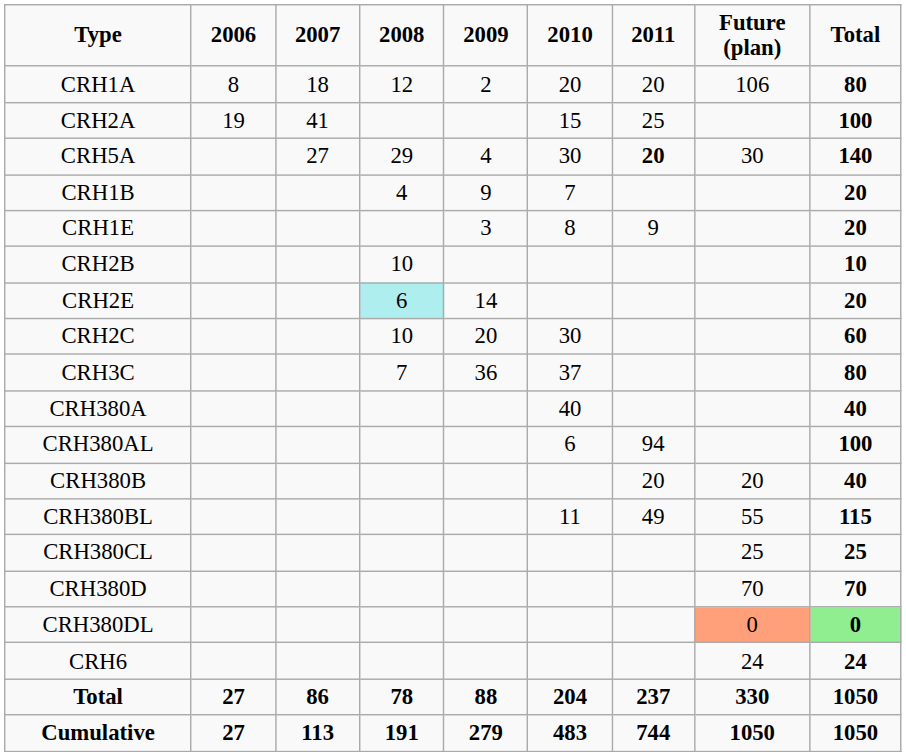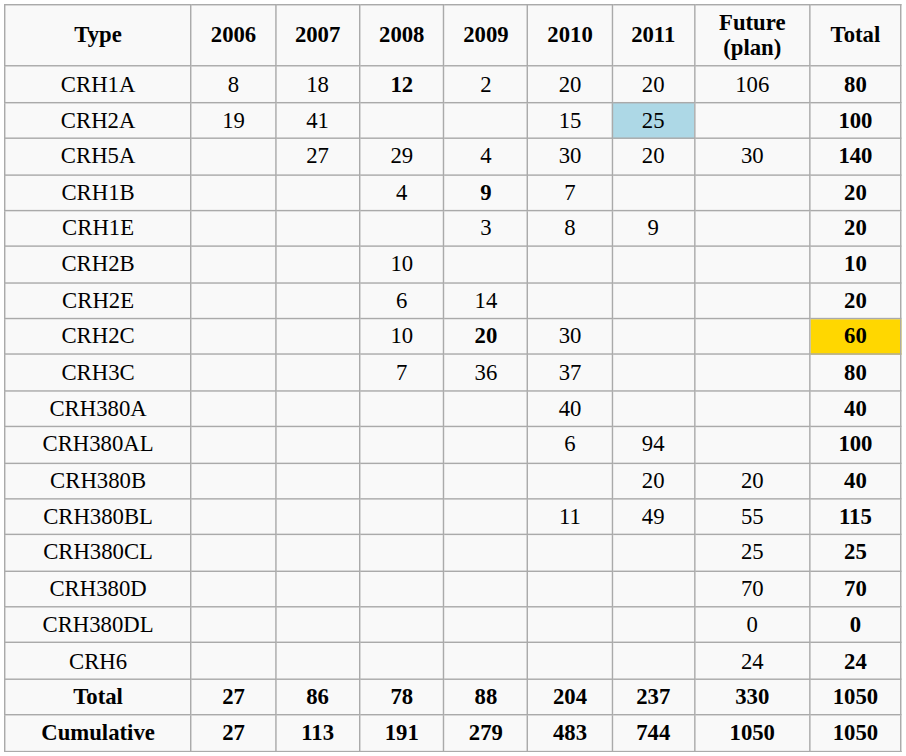(402, 84) normal -> (402, 84) bold
(653, 120) no background -> (653, 120) lightblue background
(653, 156) bold -> (653, 156) normal
(486, 192) normal -> (486, 192) bold
(402, 300) paleturquoise background -> (402, 300) no background
(486, 336) normal -> (486, 336) bold
(855, 336) no background -> (855, 336) gold background
(752, 624) lightsalmon background -> (752, 624) no background
(855, 624) lightgreen background -> (855, 624) no background
